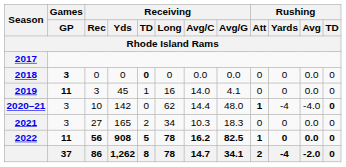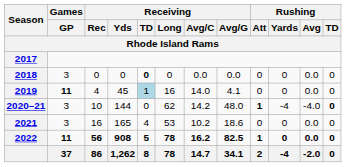(66, 75) bold -> (66, 75) normal
(97, 91) 3 -> (97, 91) 4
(146, 91) no background -> (146, 91) lightblue background
(123, 106) 142 -> (123, 106) 144
(200, 106) 14.4 -> (200, 106) 14.2
(97, 122) 27 -> (97, 122) 16
(146, 122) 2 -> (146, 122) 4
(170, 122) 34 -> (170, 122) 53
(200, 122) 10.3 -> (200, 122) 10.2
(234, 122) 18.3 -> (234, 122) 18.6
